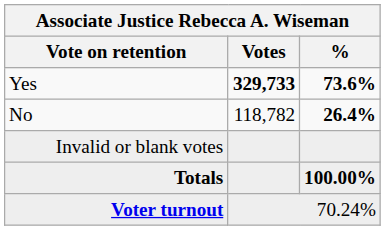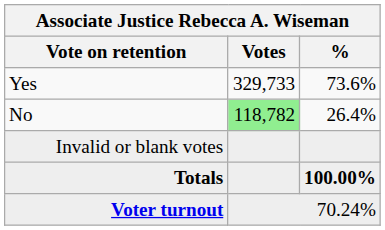(264, 83) bold -> (264, 83) normal
(350, 83) bold -> (351, 83) normal
(264, 115) no background -> (264, 115) lightgreen background
(350, 115) bold -> (351, 115) normal
